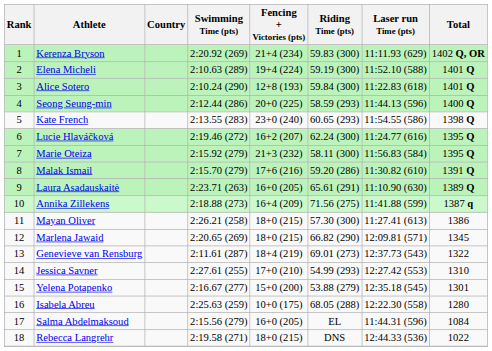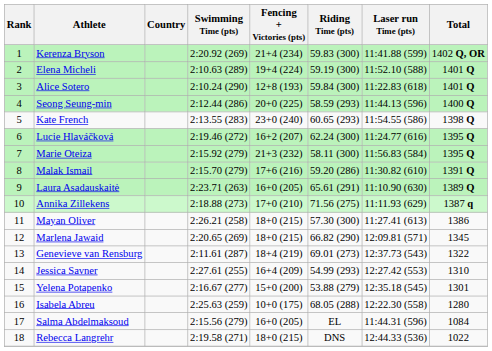(396, 53) 11:11.93 (629) -> (396, 53) 11:41.88 (599)
(279, 204) 16+4 (209) -> (279, 204) 17+0 (210)
(396, 204) 11:41.88 (599) -> (396, 204) 11:11.93 (629)
(279, 271) 17+0 (210) -> (279, 271) 16+4 (209)
